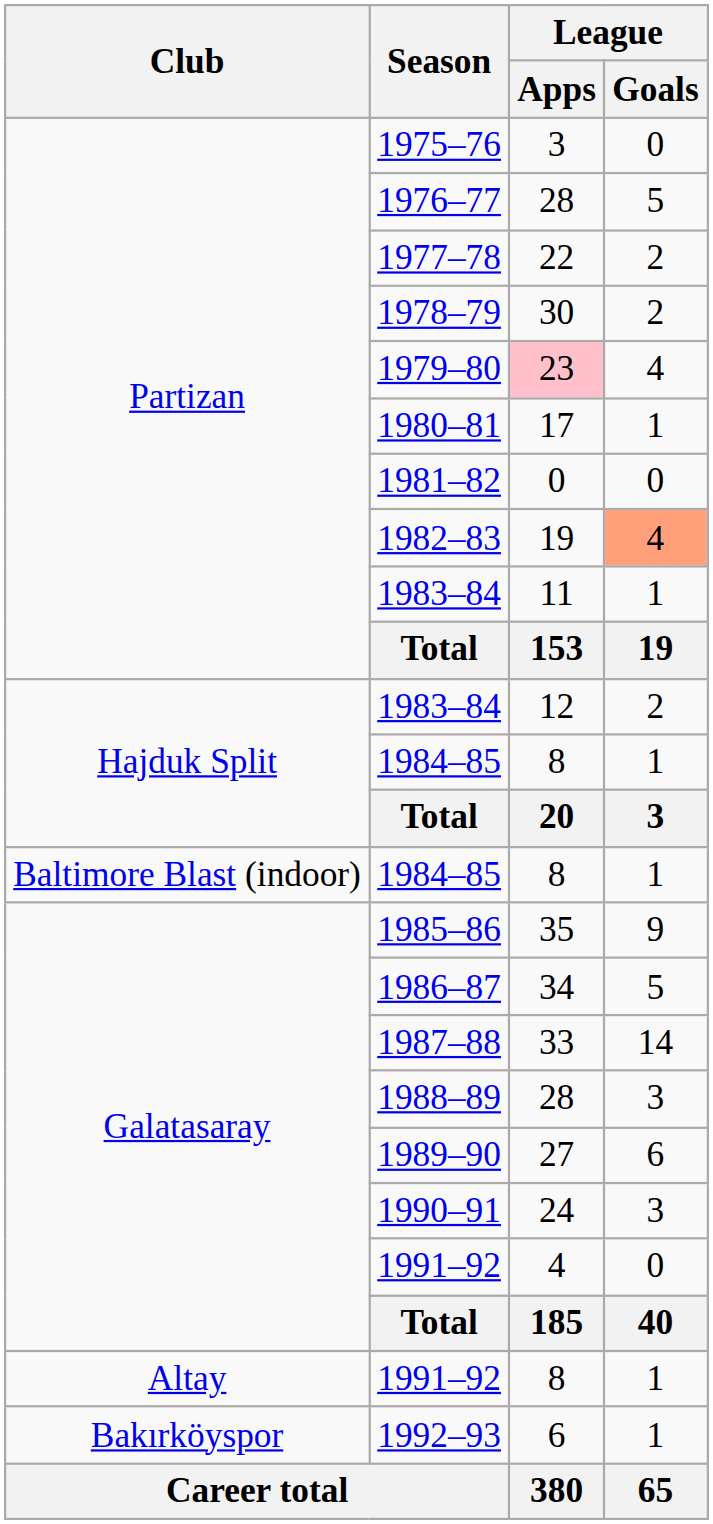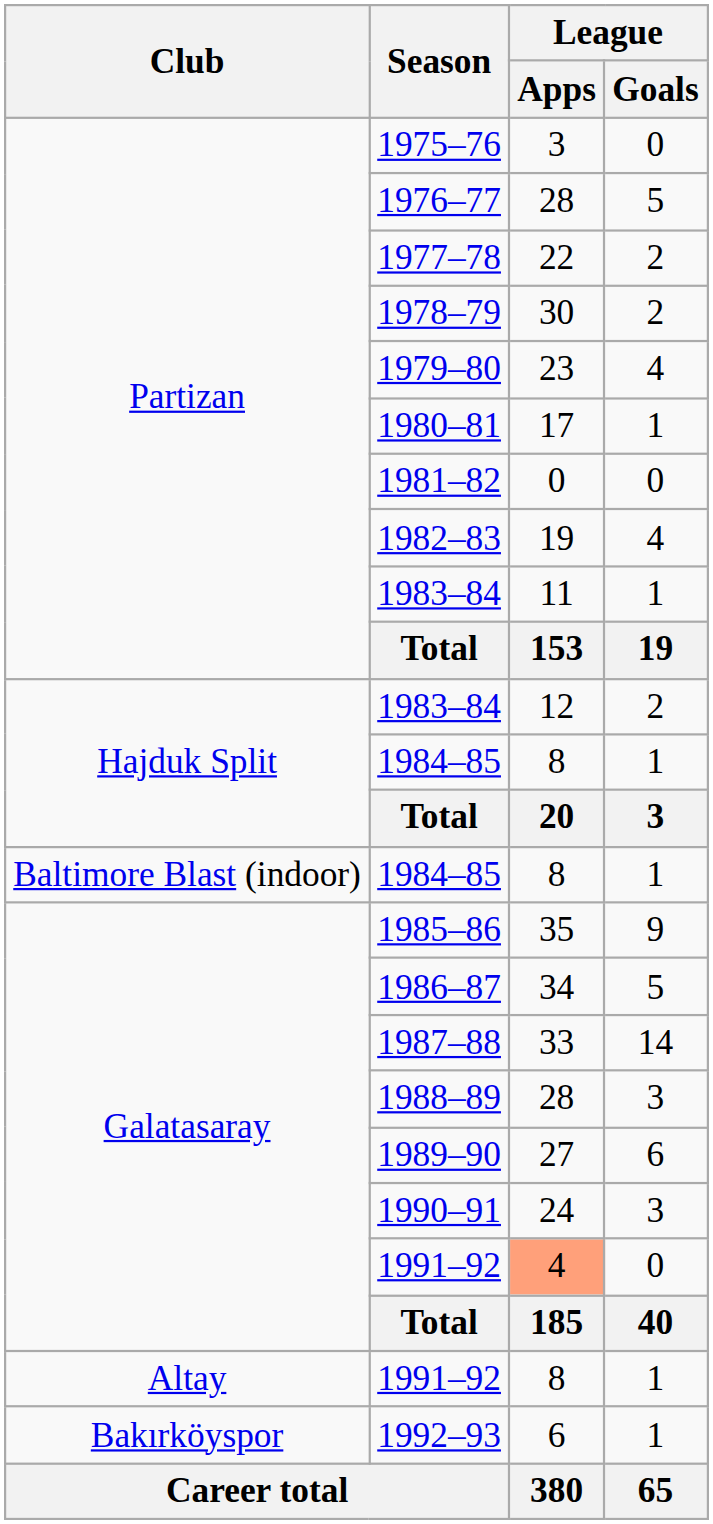(557, 369) pink background -> (557, 369) no background
(655, 537) lightsalmon background -> (655, 537) no background
(557, 1266) no background -> (557, 1266) lightsalmon background
